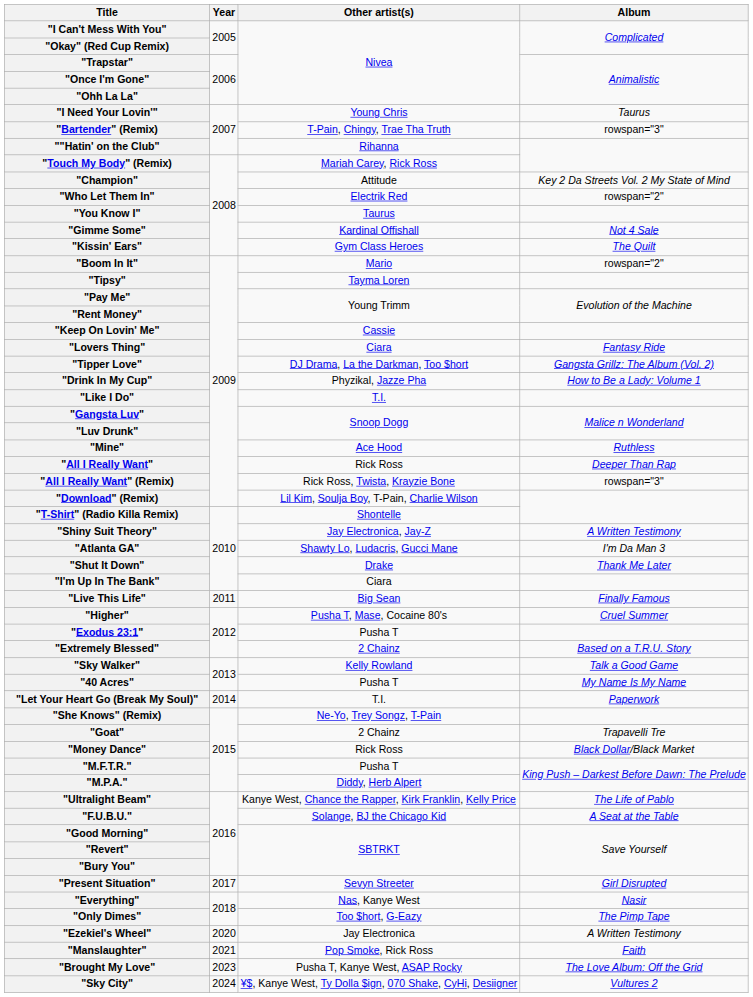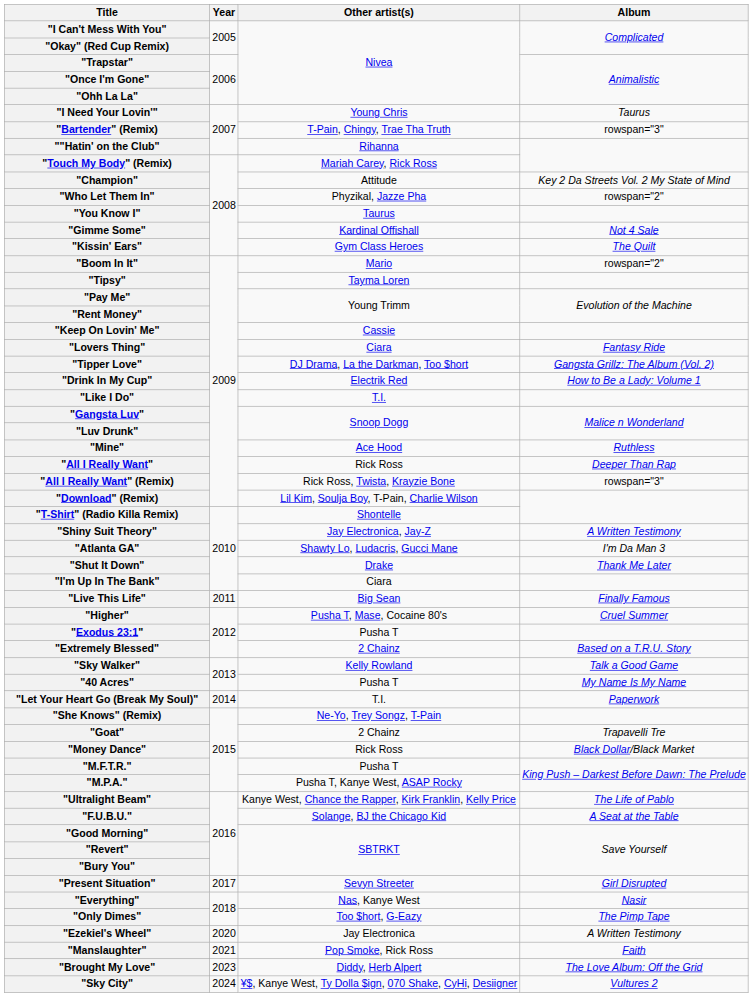(379, 197) Electrik Red -> (379, 197) Phyzikal, Jazze Pha
(379, 381) Phyzikal, Jazze Pha -> (379, 381) Electrik Red
(379, 783) Diddy, Herb Alpert -> (379, 783) Pusha T, Kanye West, ASAP Rocky
(379, 967) Pusha T, Kanye West, ASAP Rocky -> (379, 967) Diddy, Herb Alpert
